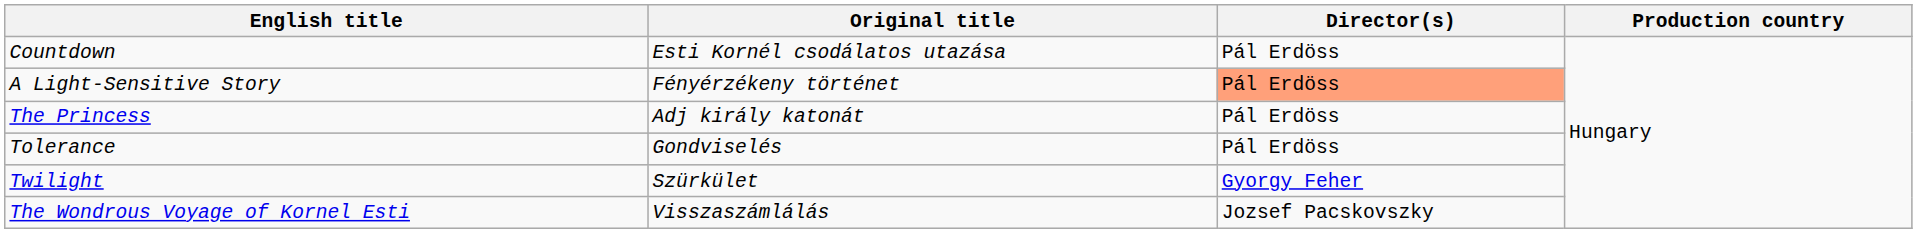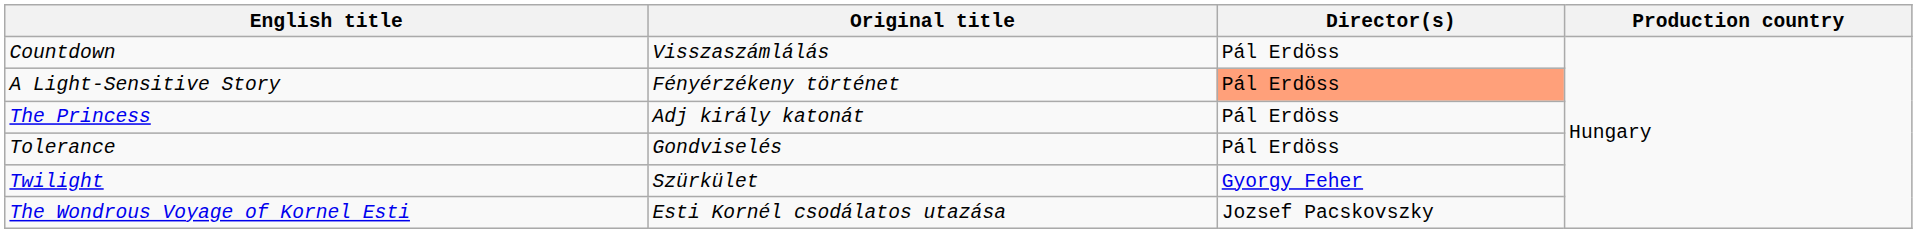(829, 53) Esti Kornél csodálatos utazása -> (741, 53) Visszaszámlálás
(741, 213) Visszaszámlálás -> (829, 213) Esti Kornél csodálatos utazása
